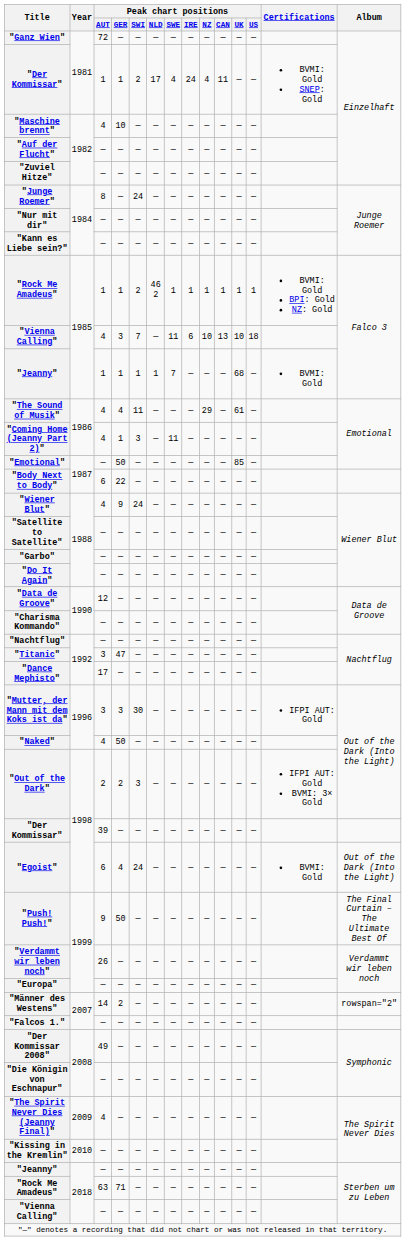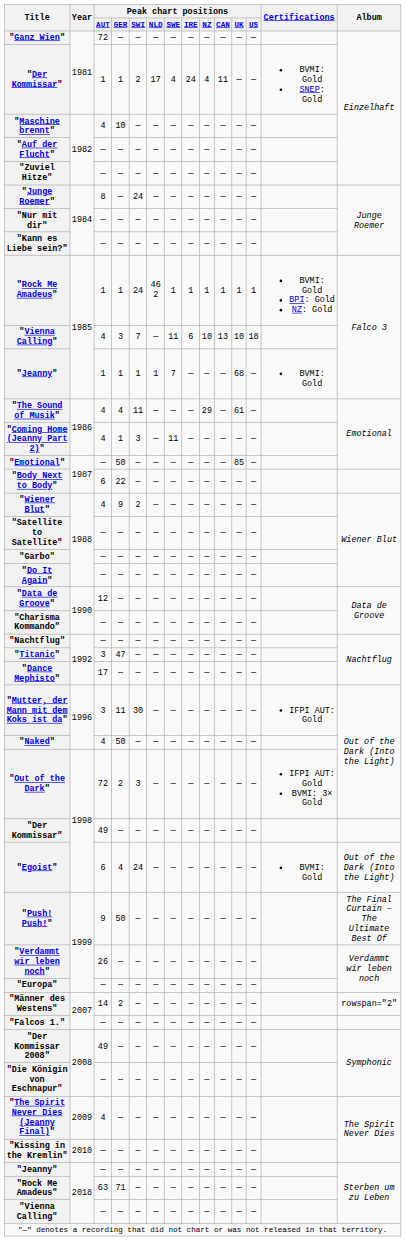(138, 290) 2 -> (138, 290) 24
(138, 505) 24 -> (138, 505) 2
(121, 710) 3 -> (121, 710) 11
(103, 784) 2 -> (103, 784) 72
(103, 830) 39 -> (103, 830) 49
